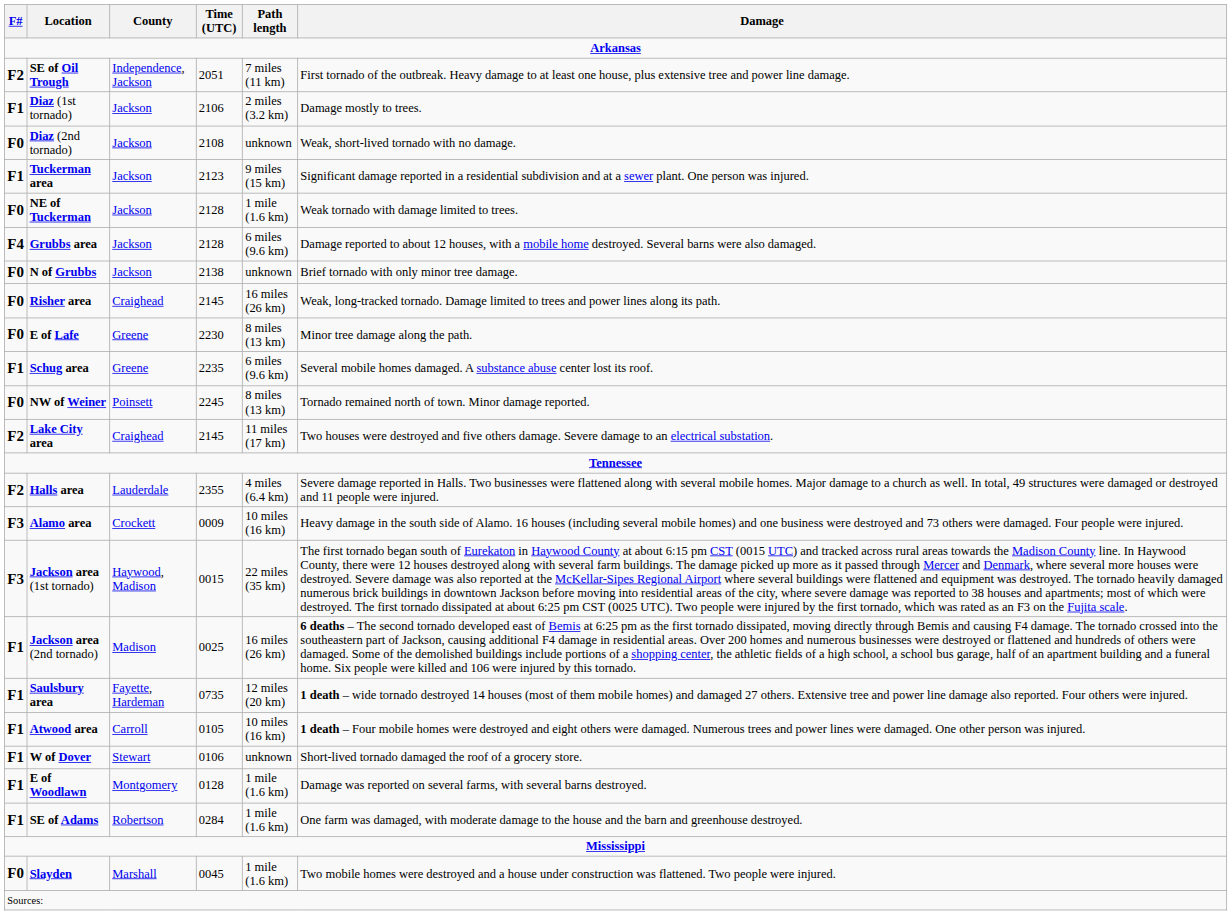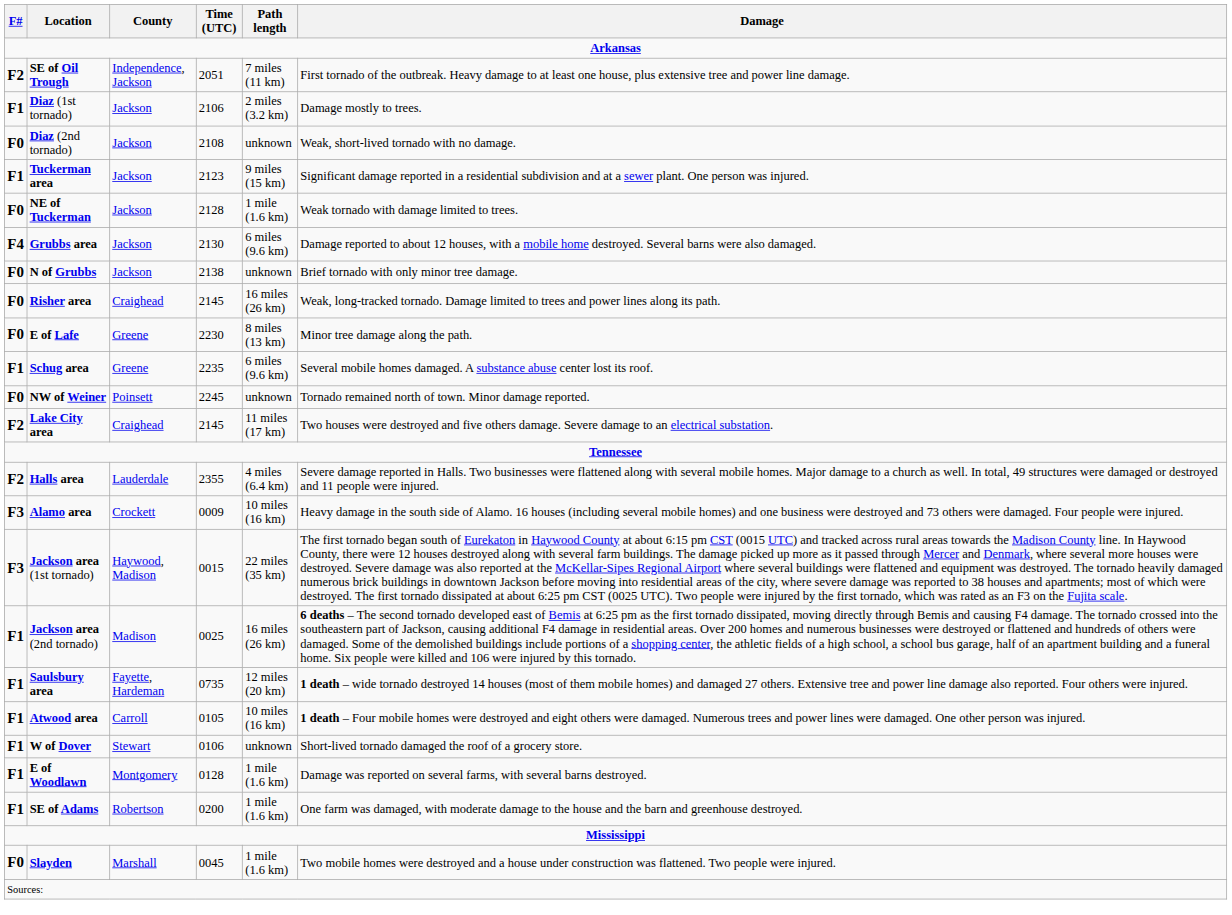(211, 244) 2128 -> (211, 244) 2130
(265, 402) 8 miles (13 km) -> (268, 396) unknown
(211, 819) 0284 -> (211, 808) 0200
